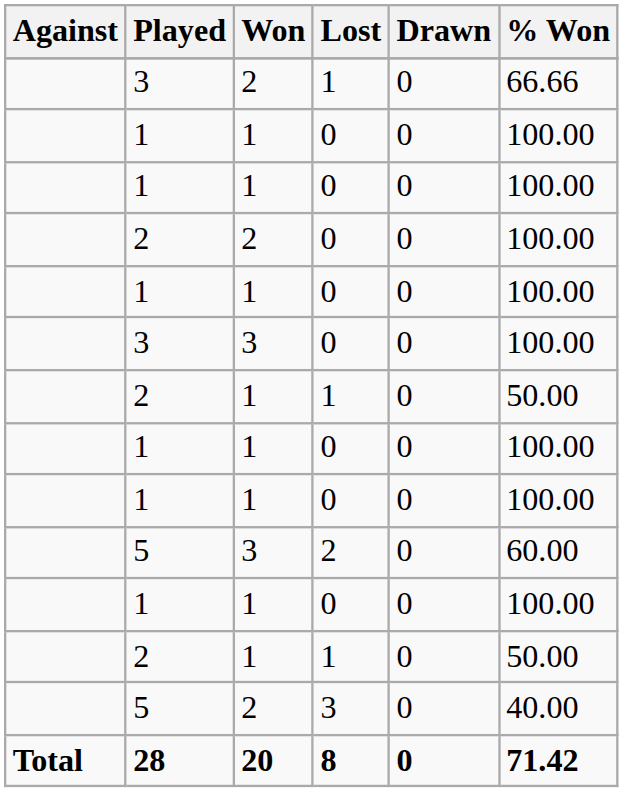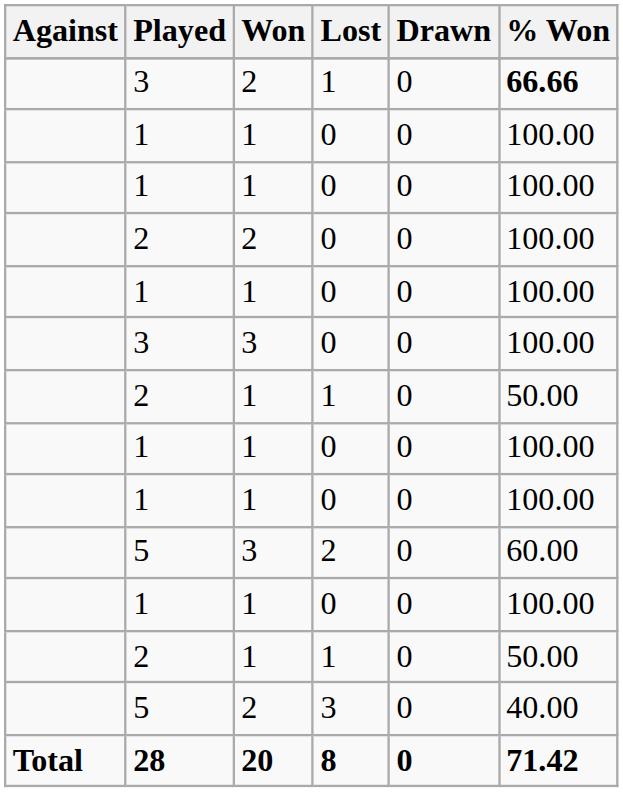(542, 82) normal -> (542, 82) bold
